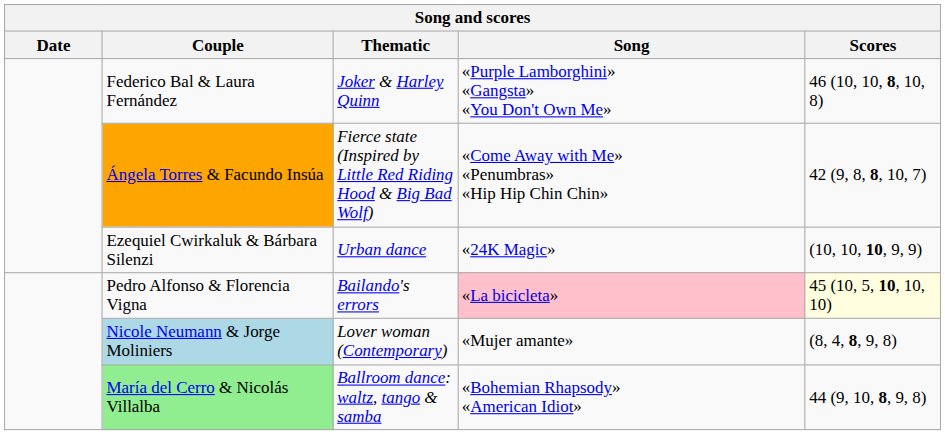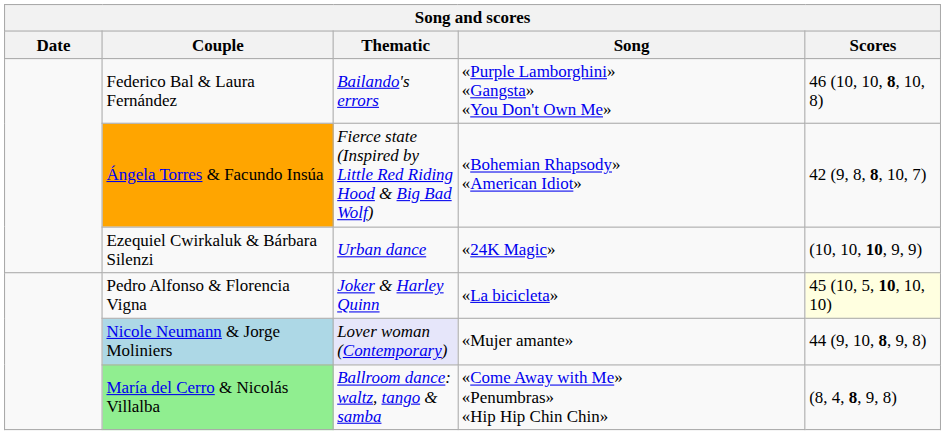(390, 90) Joker & Harley Quinn -> (373, 90) Bailando's errors
(542, 174) «Come Away with Me» «Penumbras» «Hip Hip Chin Chin» -> (541, 174) «Bohemian Rhapsody» «American Idiot»
(373, 295) Bailando's errors -> (390, 295) Joker & Harley Quinn
(510, 295) pink background -> (510, 295) no background
(392, 341) no background -> (392, 341) lavender background
(853, 341) (8, 4, 8, 9, 8) -> (868, 341) 44 (9, 10, 8, 9, 8)
(541, 397) «Bohemian Rhapsody» «American Idiot» -> (542, 397) «Come Away with Me» «Penumbras» «Hip Hip Chin Chin»
(868, 397) 44 (9, 10, 8, 9, 8) -> (853, 397) (8, 4, 8, 9, 8)
